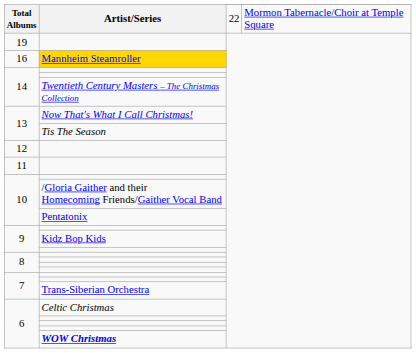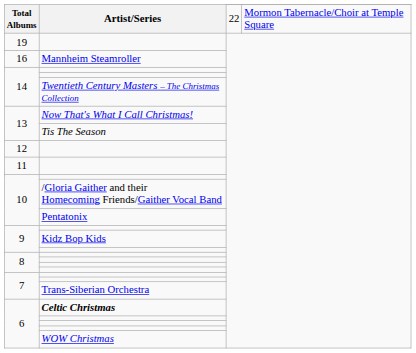(91, 59) gold background -> (91, 59) no background
(78, 307) normal -> (78, 307) bold
(79, 339) bold -> (78, 339) normal
